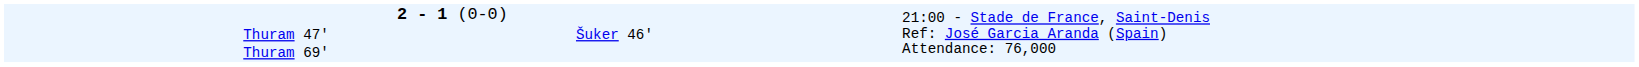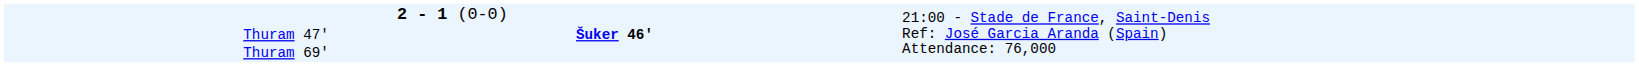(614, 35) normal -> (614, 35) bold
